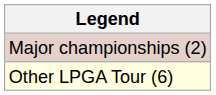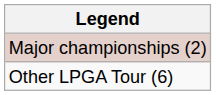(91, 76) lightyellow background -> (91, 76) no background
